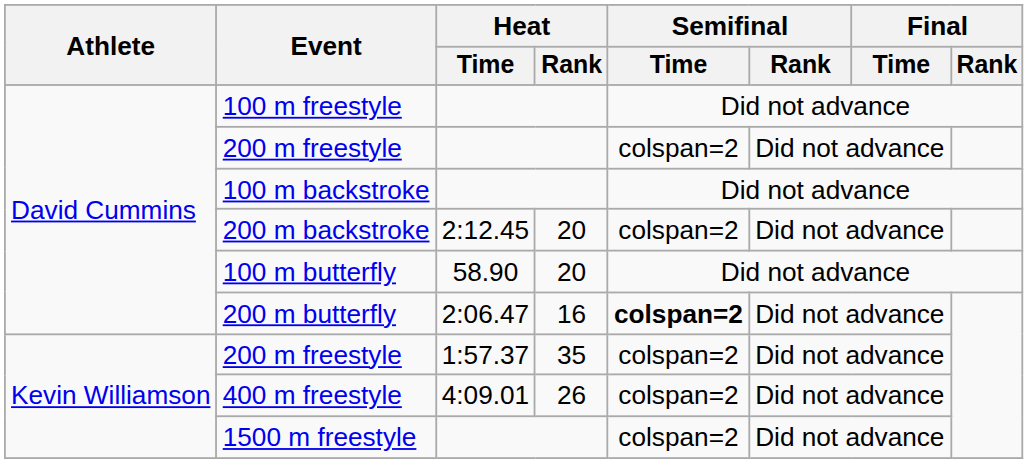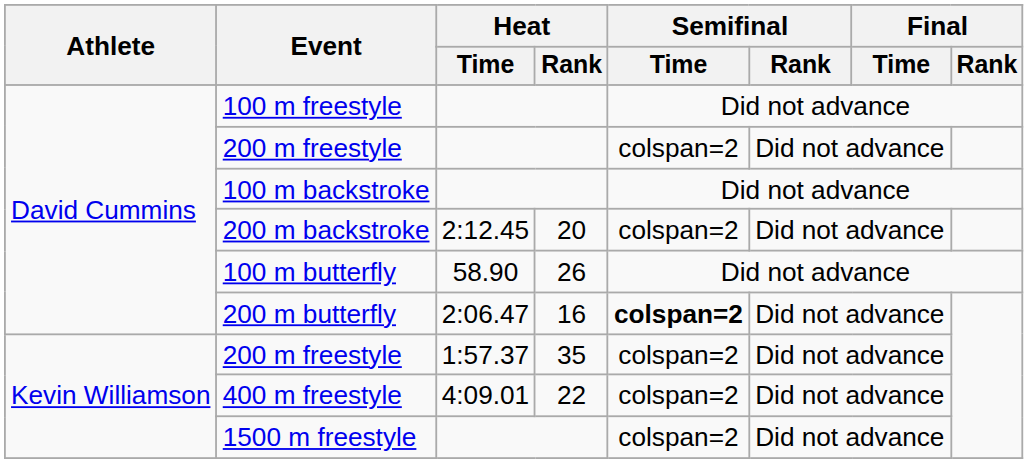(572, 272) 20 -> (572, 272) 26
(572, 396) 26 -> (572, 396) 22
